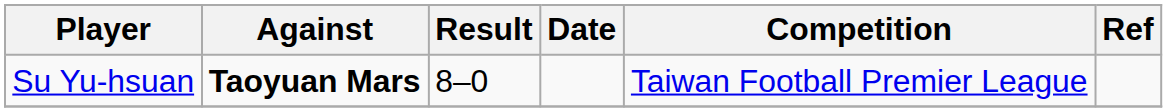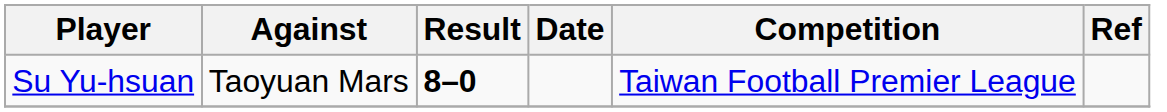(315, 80) bold -> (309, 80) normal
(462, 80) normal -> (450, 80) bold
